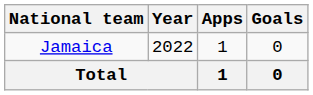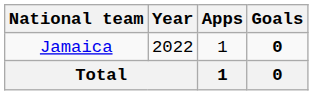(277, 47) normal -> (277, 47) bold
